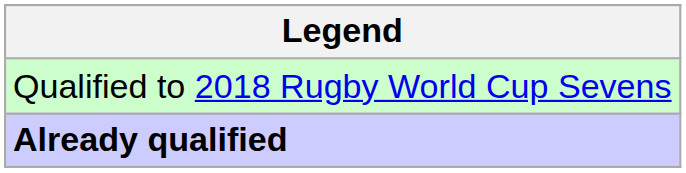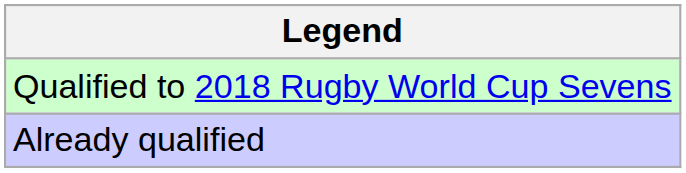(150, 139) bold -> (139, 139) normal
